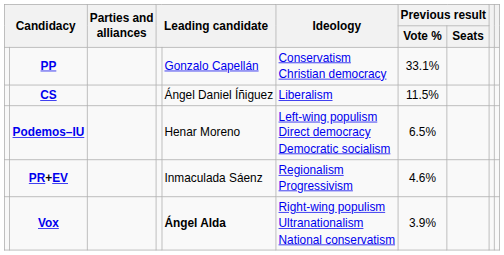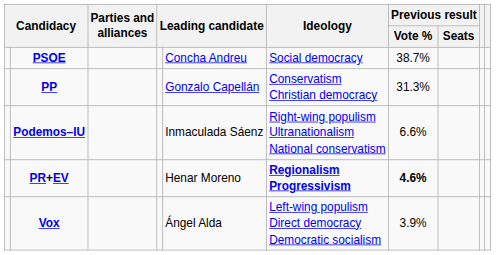+ row: (49, 58)
(422, 66) 33.1% -> (413, 87) 31.3%
- row: (48, 95)
(202, 133) Henar Moreno -> (214, 133) Inmaculada Sáenz
(334, 133) Left-wing populism Direct democracy Democratic socialism -> (327, 133) Right-wing populism Ultranationalism National conservatism
(422, 133) 6.5% -> (413, 133) 6.6%
(214, 178) Inmaculada Sáenz -> (203, 178) Henar Moreno
(316, 178) normal -> (310, 178) bold
(422, 178) normal -> (413, 178) bold
(195, 223) bold -> (194, 223) normal
(337, 223) Right-wing populism Ultranationalism National conservatism -> (325, 223) Left-wing populism Direct democracy Democratic socialism
